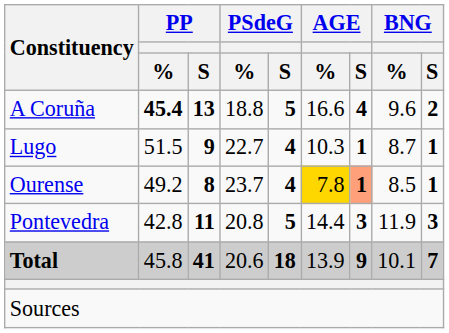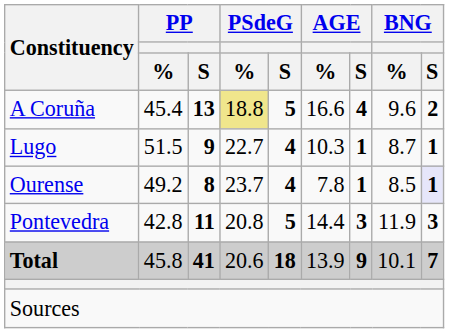(163, 109) bold -> (163, 109) normal
(244, 109) no background -> (244, 109) khaki background
(331, 184) gold background -> (331, 184) no background
(362, 184) lightsalmon background -> (362, 184) no background
(433, 184) no background -> (433, 184) lavender background
